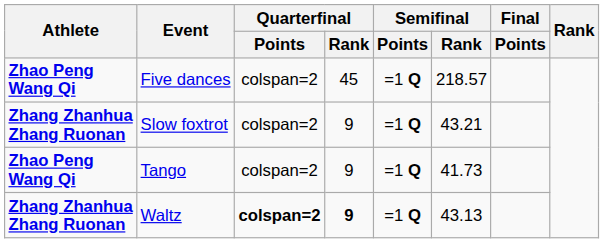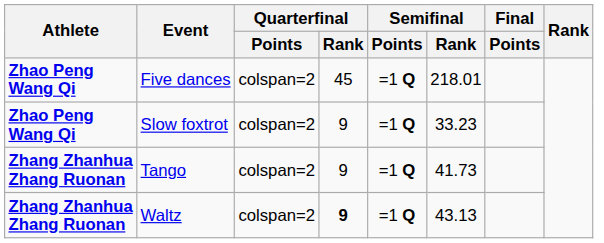(461, 80) 218.57 -> (456, 80) 218.01
(71, 125) Zhang Zhanhua Zhang Ruonan -> (51, 125) Zhao Peng Wang Qi
(461, 125) 43.21 -> (456, 125) 33.23
(51, 170) Zhao Peng Wang Qi -> (71, 170) Zhang Zhanhua Zhang Ruonan
(279, 215) bold -> (277, 215) normal
